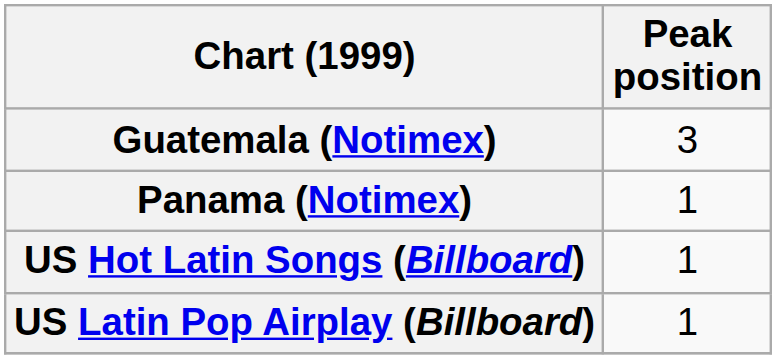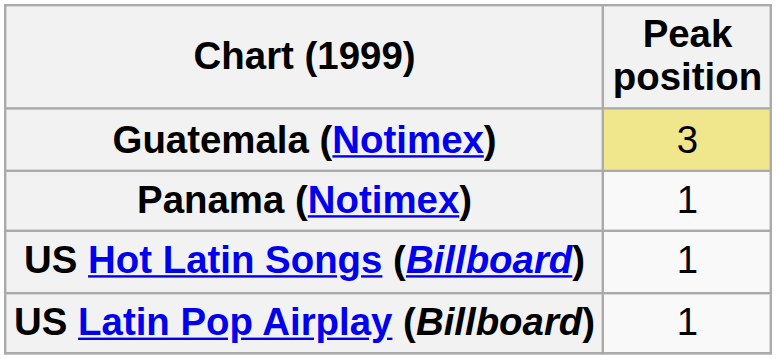(687, 139) no background -> (687, 139) khaki background
